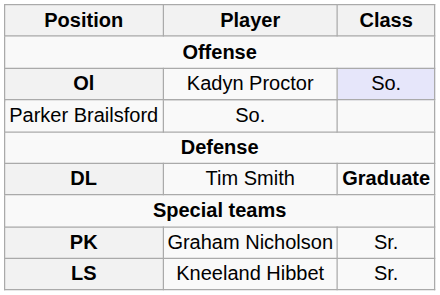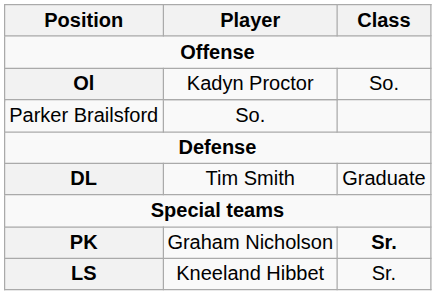(386, 83) lavender background -> (384, 83) no background
(386, 178) bold -> (384, 178) normal
(386, 242) normal -> (384, 242) bold
